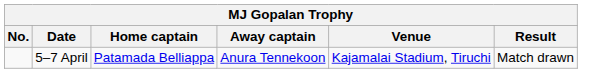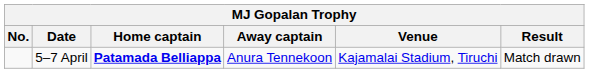(154, 57) normal -> (157, 57) bold
